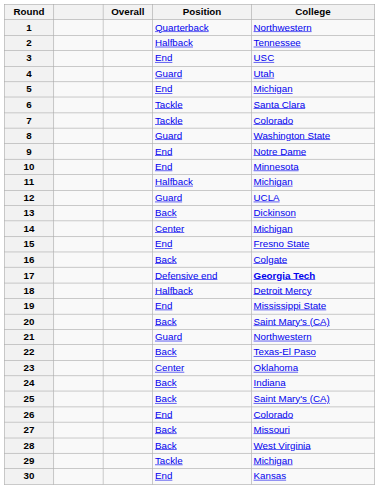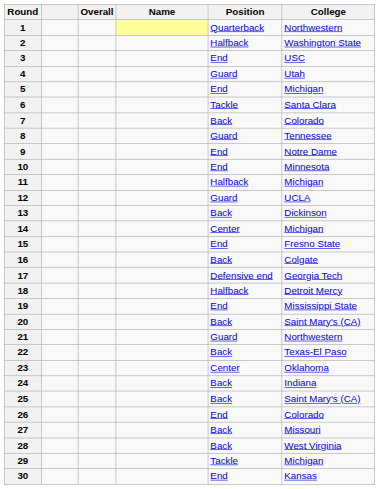+ column: (162, 12)
(277, 43) Tennessee -> (323, 43) Washington State
(169, 120) Tackle -> (221, 120) Back
(292, 136) Washington State -> (308, 136) Tennessee
(284, 275) bold -> (313, 275) normal
